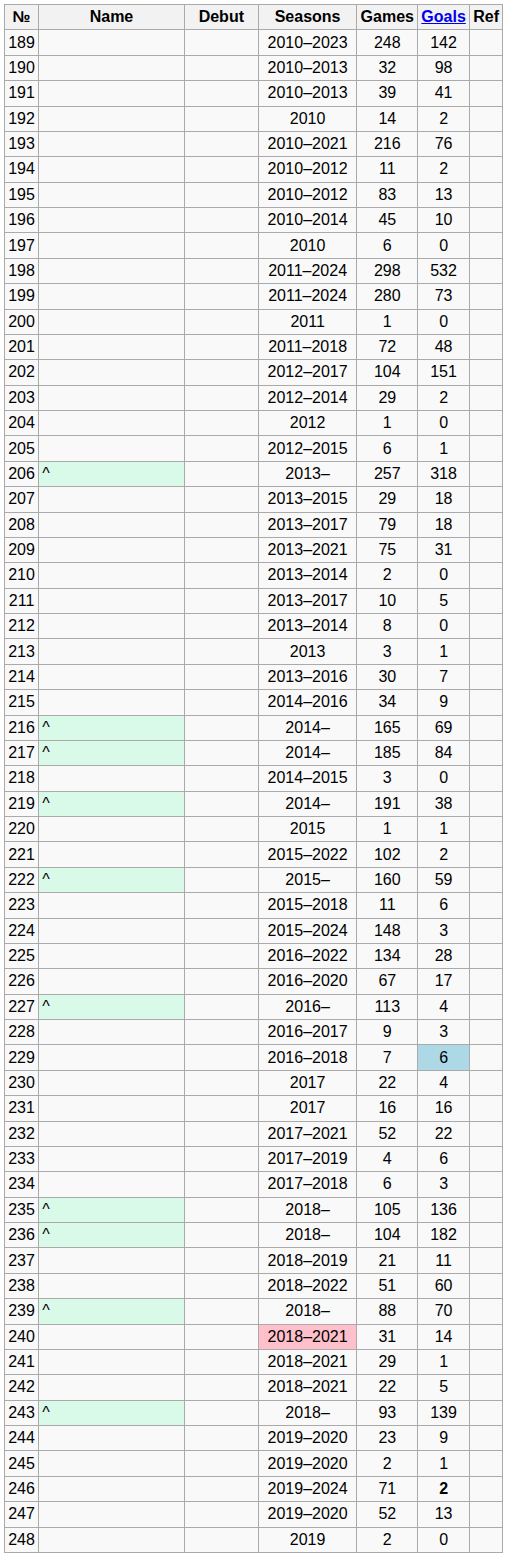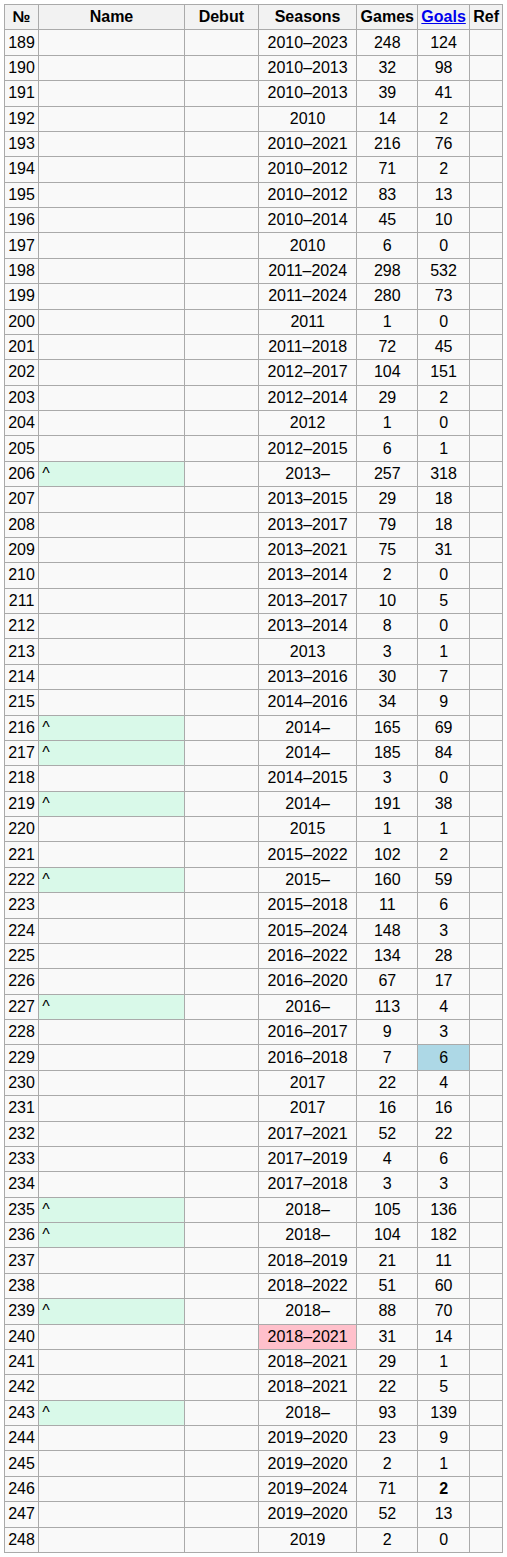(444, 42) 142 -> (444, 42) 124
(387, 169) 11 -> (387, 169) 71
(444, 347) 48 -> (444, 347) 45
(387, 1184) 6 -> (387, 1184) 3
